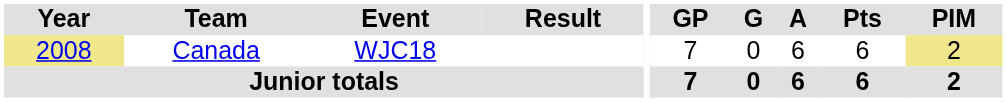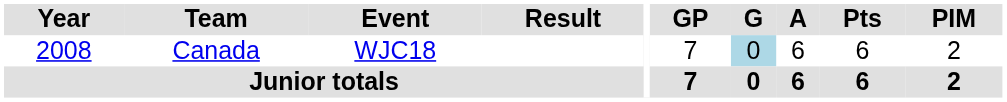(64, 50) khaki background -> (64, 50) no background
(753, 50) no background -> (753, 50) lightblue background
(954, 50) khaki background -> (954, 50) no background
